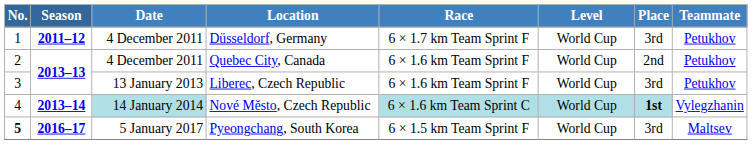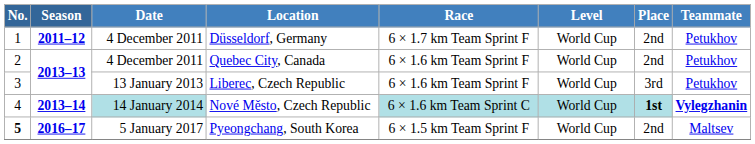(654, 38) 3rd -> (654, 38) 2nd
(710, 106) normal -> (711, 106) bold
(654, 128) 3rd -> (654, 128) 2nd
